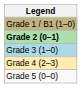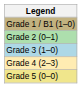(33, 37) bold -> (32, 37) normal
(32, 76) no background -> (32, 76) khaki background
